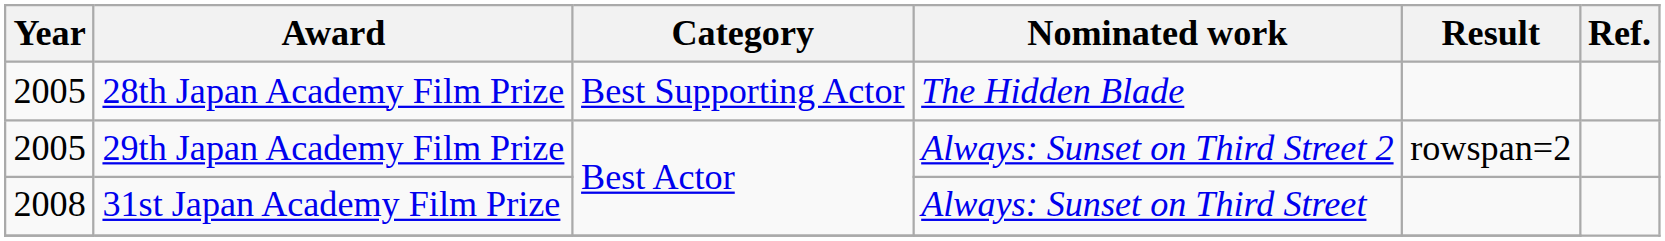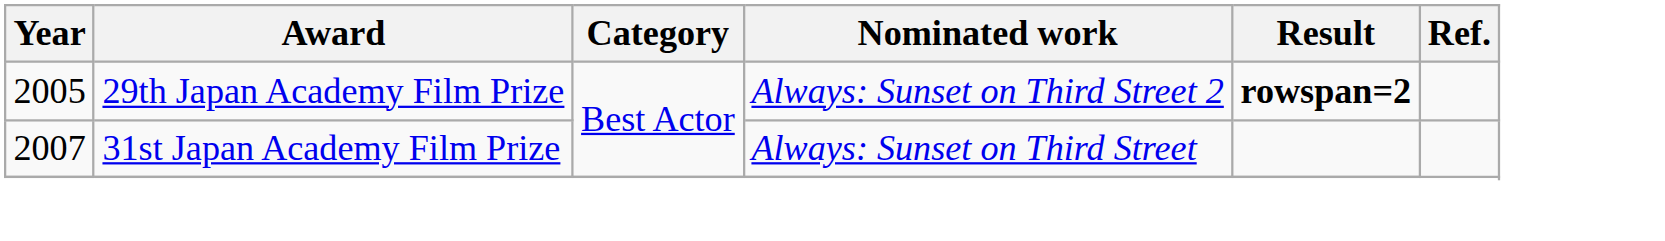- row: (333, 90)
(1491, 147) normal -> (1326, 90) bold
(50, 205) 2008 -> (50, 147) 2007
